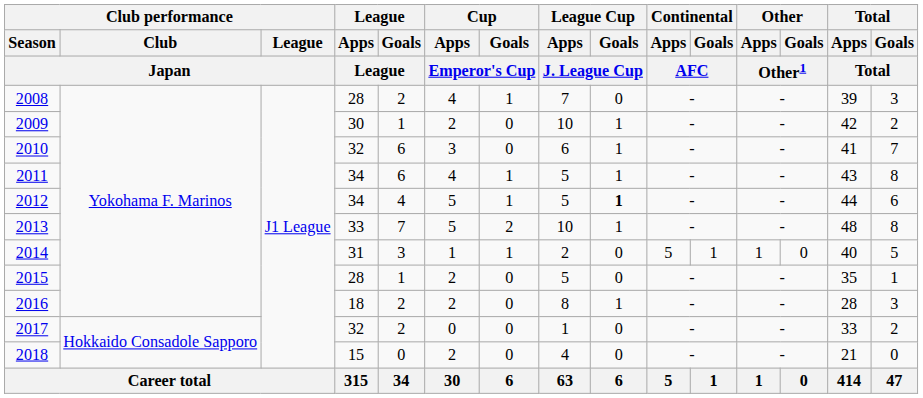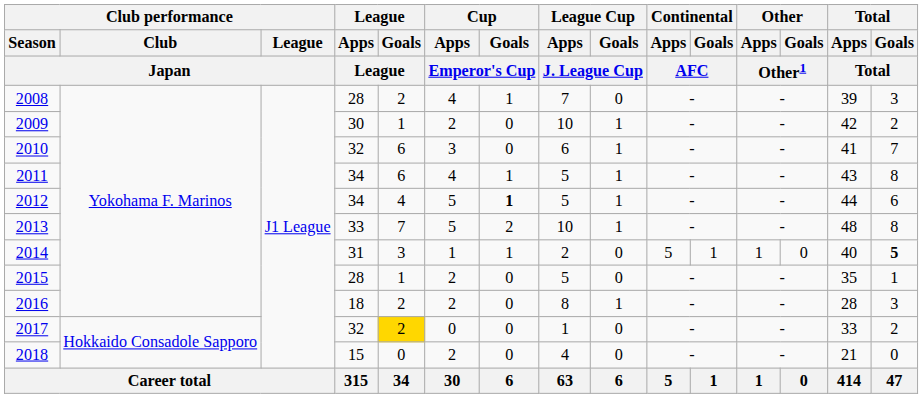(509, 201) normal -> (509, 201) bold
(619, 201) bold -> (619, 201) normal
(894, 252) normal -> (894, 252) bold
(401, 329) no background -> (401, 329) gold background
